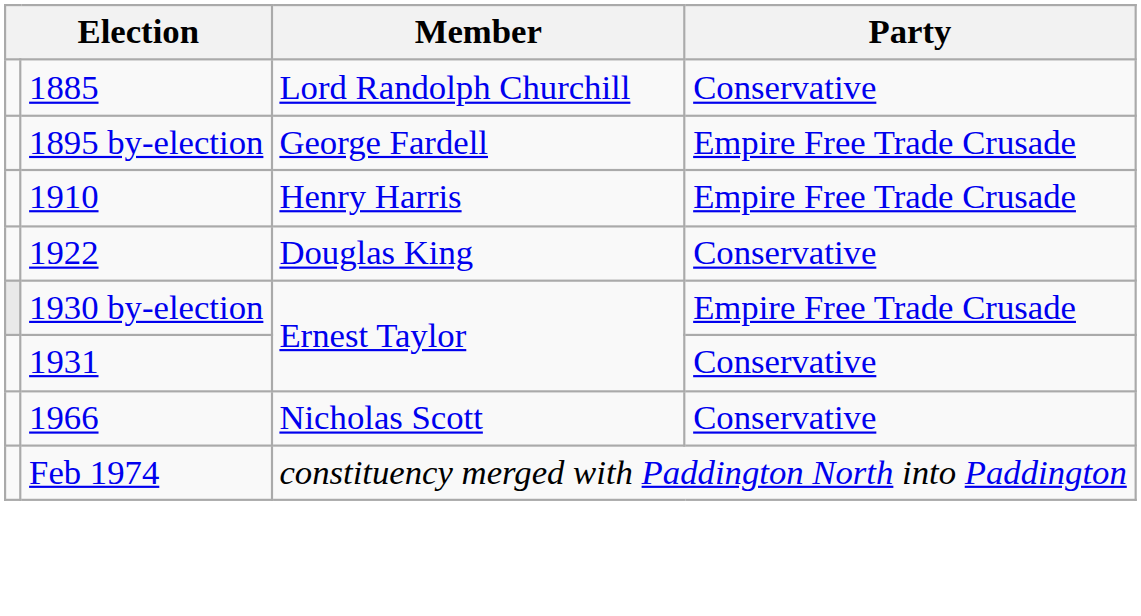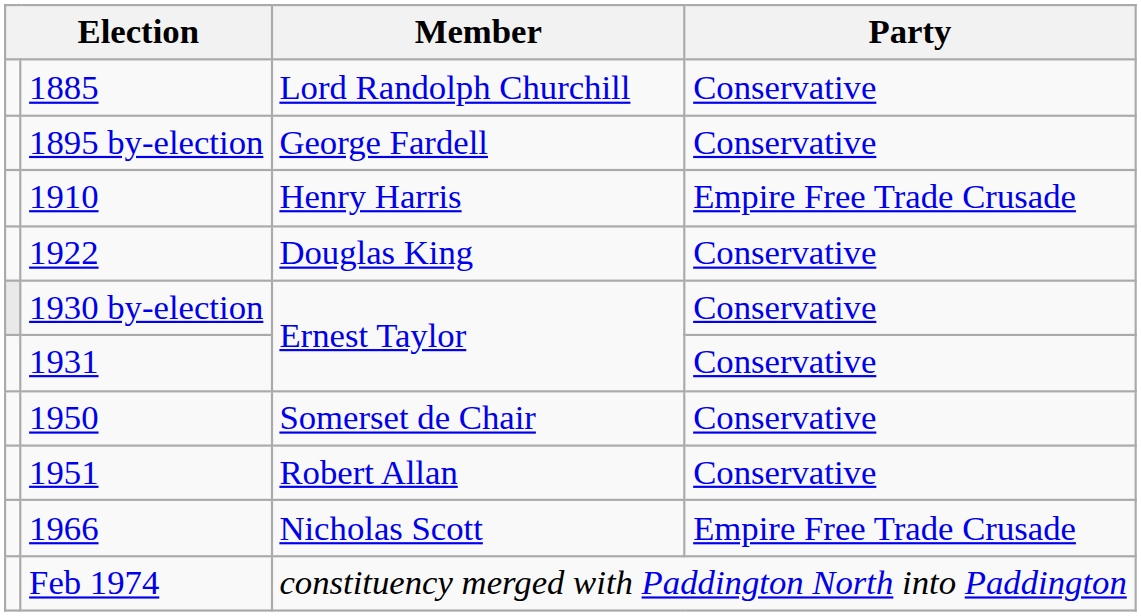(885, 142) Empire Free Trade Crusade -> (785, 142) Conservative
(885, 307) Empire Free Trade Crusade -> (785, 307) Conservative
+ row: (64, 417)
+ row: (64, 472)
(785, 417) Conservative -> (885, 527) Empire Free Trade Crusade
